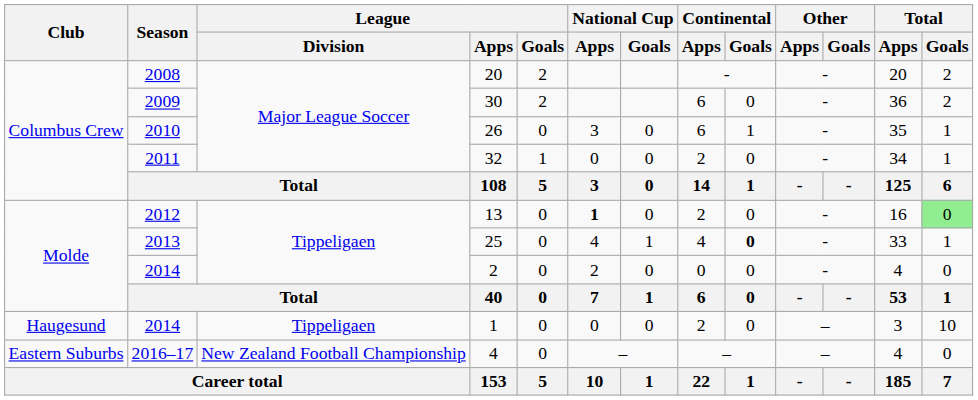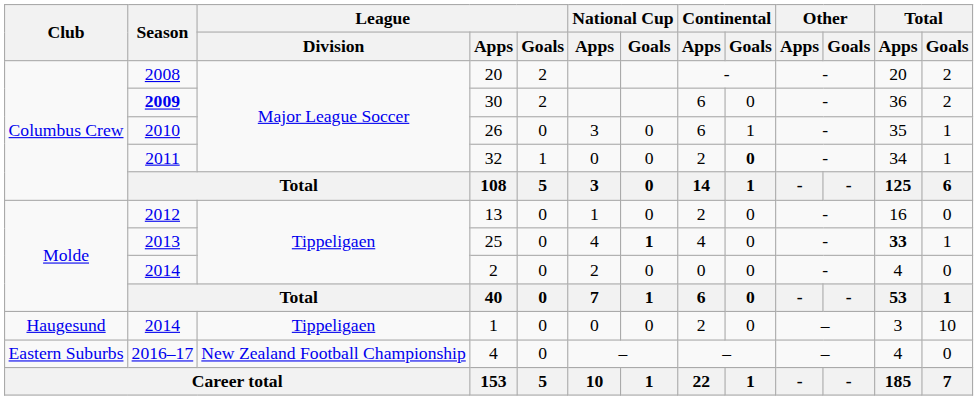(162, 102) normal -> (162, 102) bold
(750, 158) normal -> (750, 158) bold
(594, 213) bold -> (594, 213) normal
(947, 213) lightgreen background -> (947, 213) no background
(649, 241) normal -> (649, 241) bold
(750, 241) bold -> (750, 241) normal
(898, 241) normal -> (898, 241) bold
